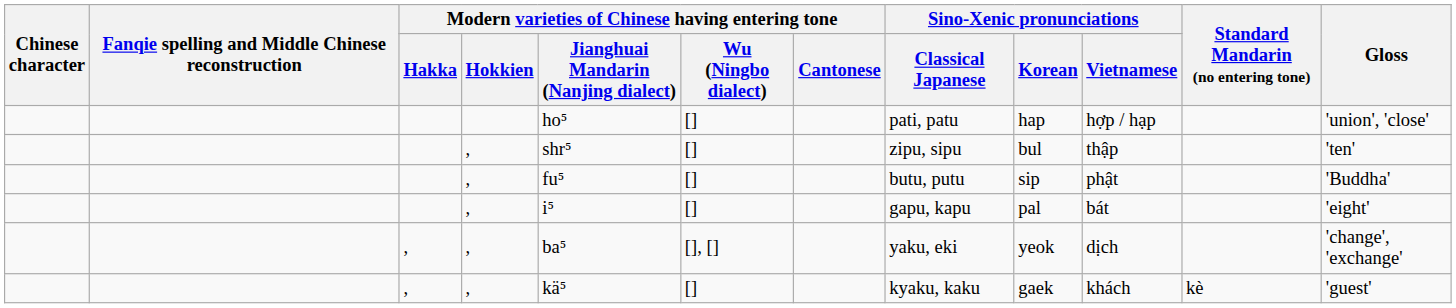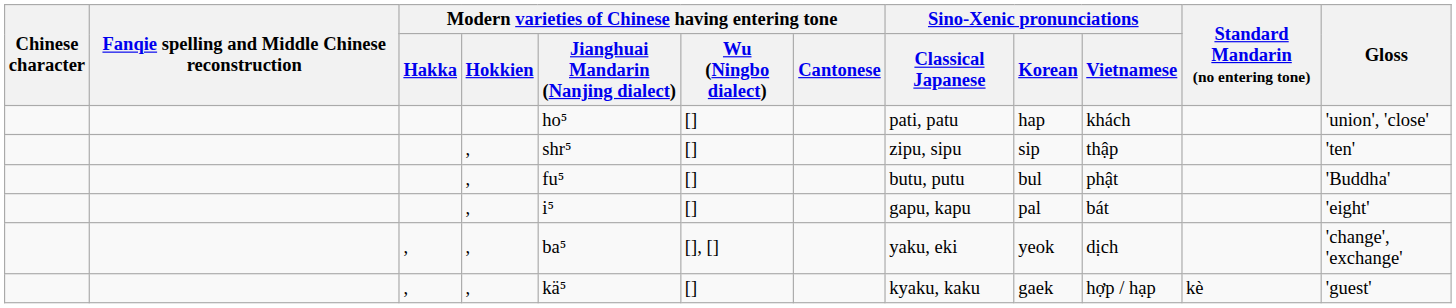(1121, 119) hợp / hạp -> (1108, 119) khách
(1030, 149) bul -> (1029, 149) sip
(1029, 178) sip -> (1030, 178) bul
(1108, 287) khách -> (1121, 287) hợp / hạp
